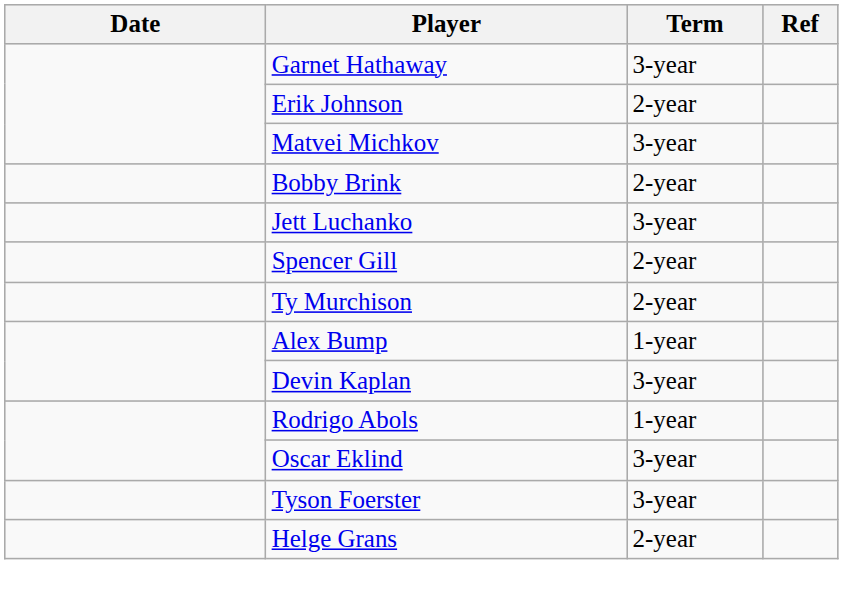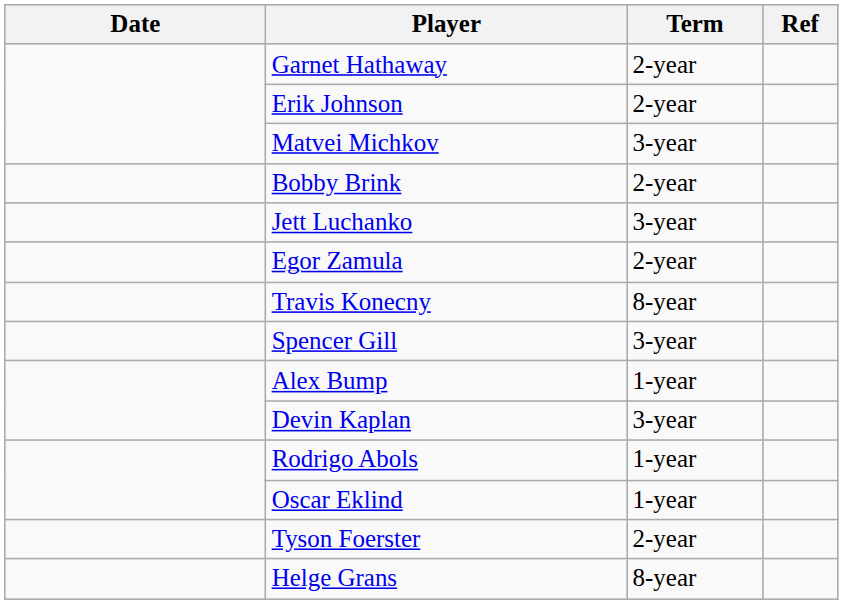(664, 63) 3-year -> (664, 63) 2-year
+ row: (337, 261)
+ row: (351, 301)
(664, 261) 2-year -> (664, 340) 3-year
- row: (342, 301)
(664, 459) 3-year -> (664, 499) 1-year
(664, 499) 3-year -> (664, 538) 2-year
(664, 538) 2-year -> (664, 578) 8-year
